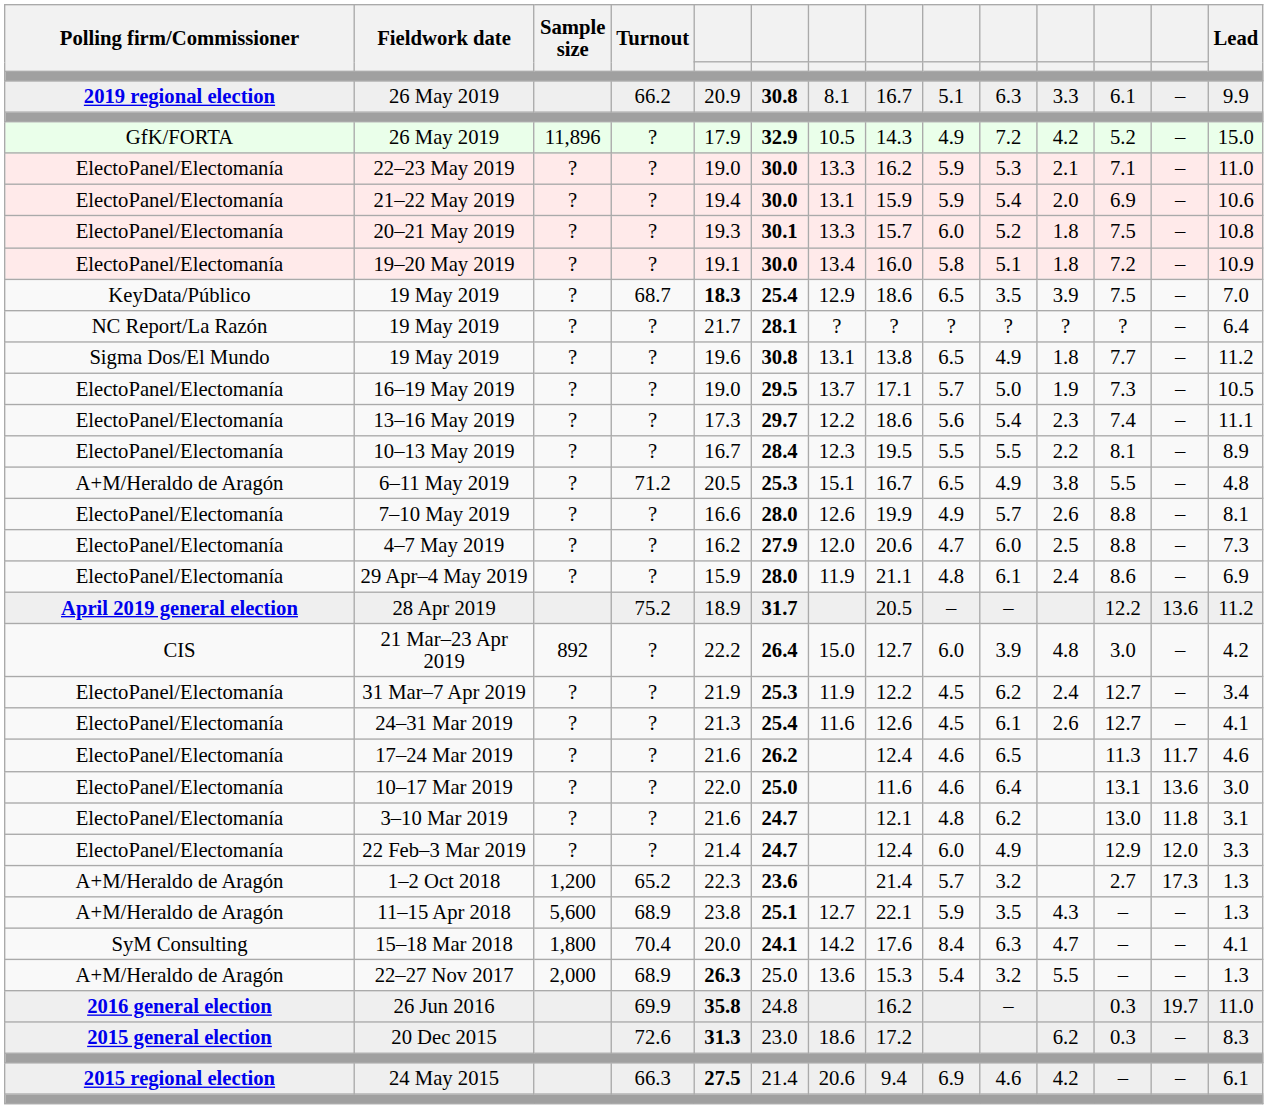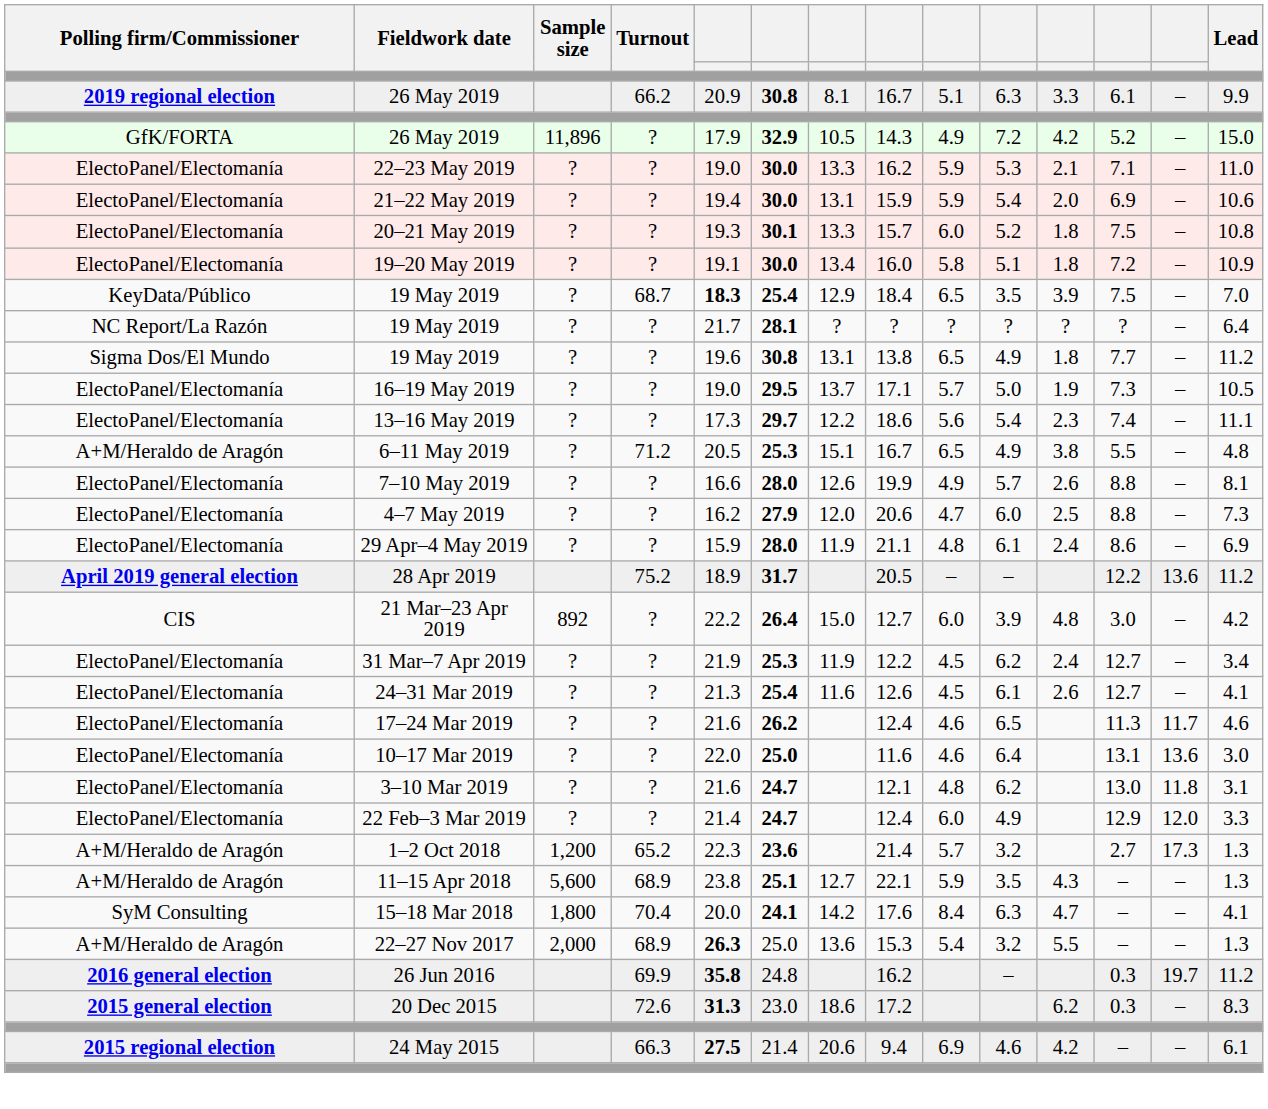(894, 294) 18.6 -> (894, 294) 18.4
- row: (179, 451)
(1236, 1006) 11.0 -> (1236, 974) 11.2
